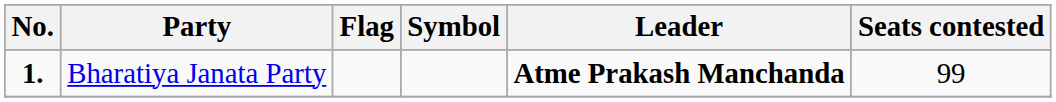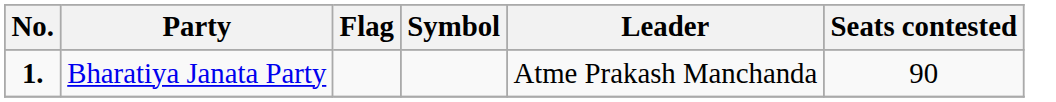(679, 73) bold -> (665, 73) normal
(951, 73) 99 -> (924, 73) 90
